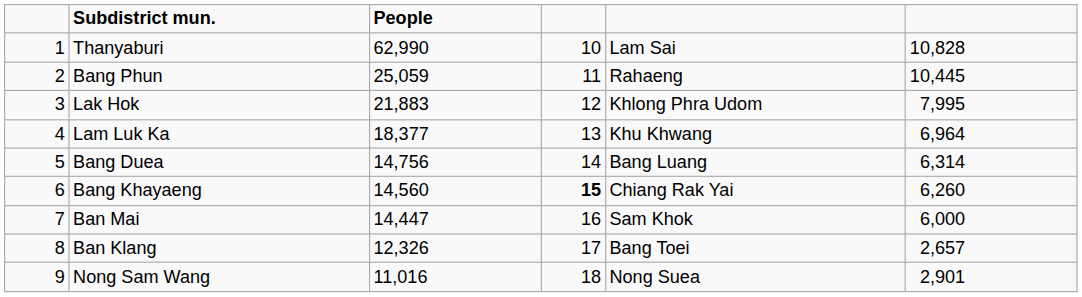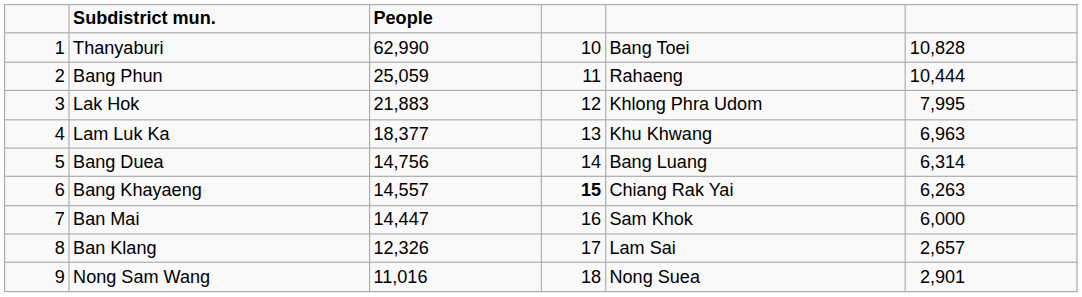(643, 47) Lam Sai -> (650, 47) Bang Toei
(938, 76) 10,445 -> (938, 76) 10,444
(938, 133) 6,964 -> (938, 133) 6,963
(401, 190) 14,560 -> (401, 190) 14,557
(938, 190) 6,260 -> (938, 190) 6,263
(650, 248) Bang Toei -> (643, 248) Lam Sai
